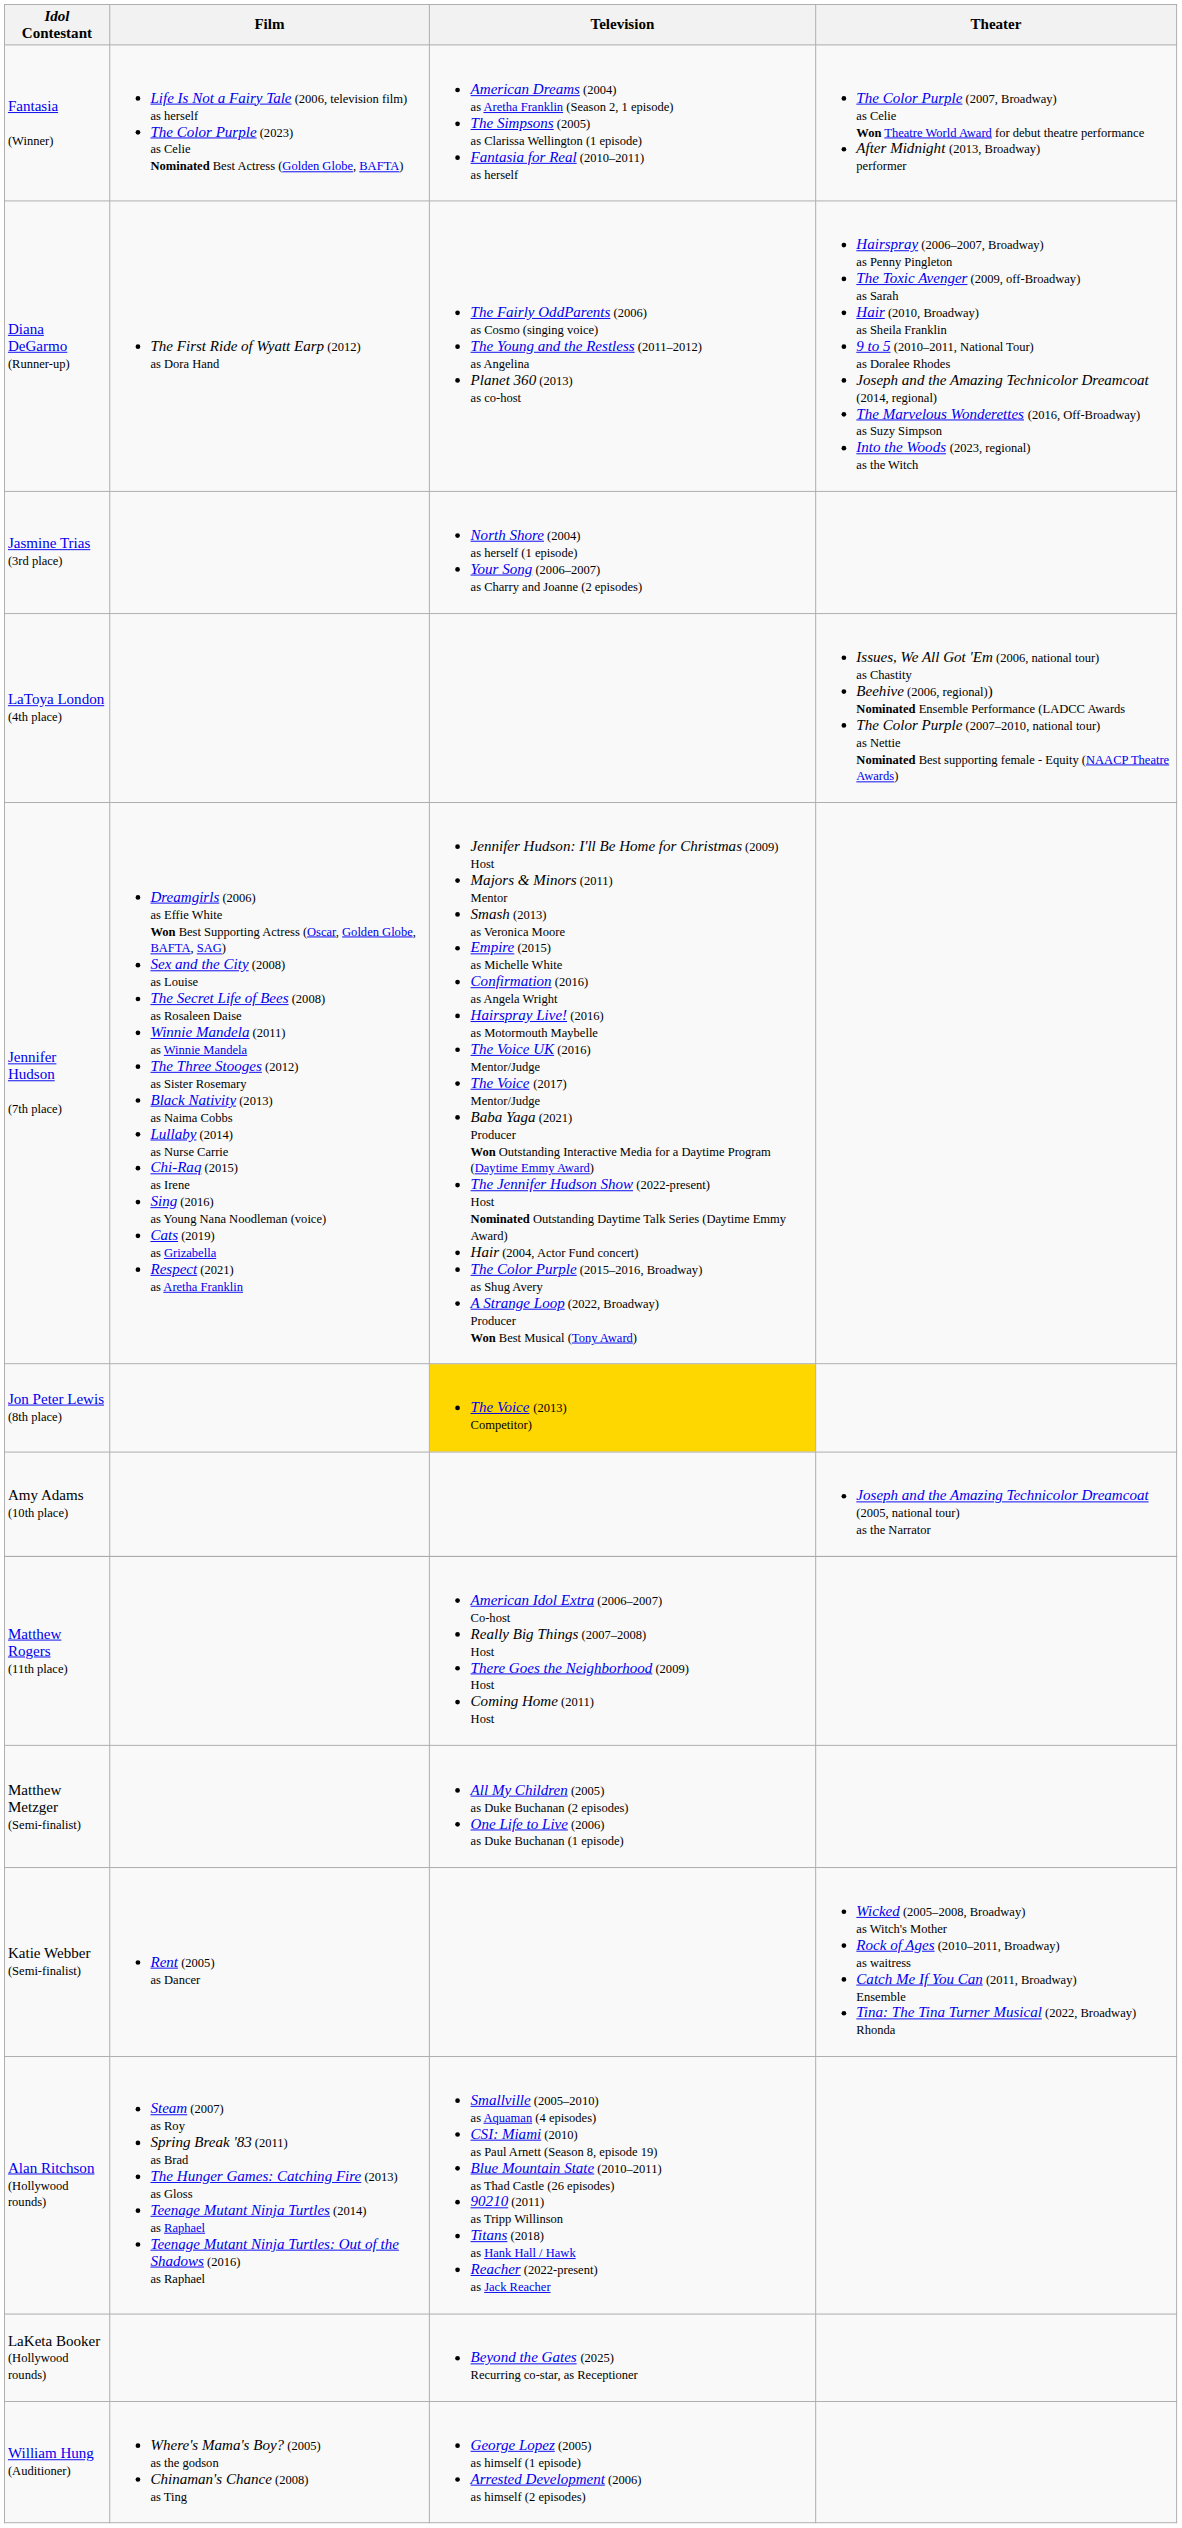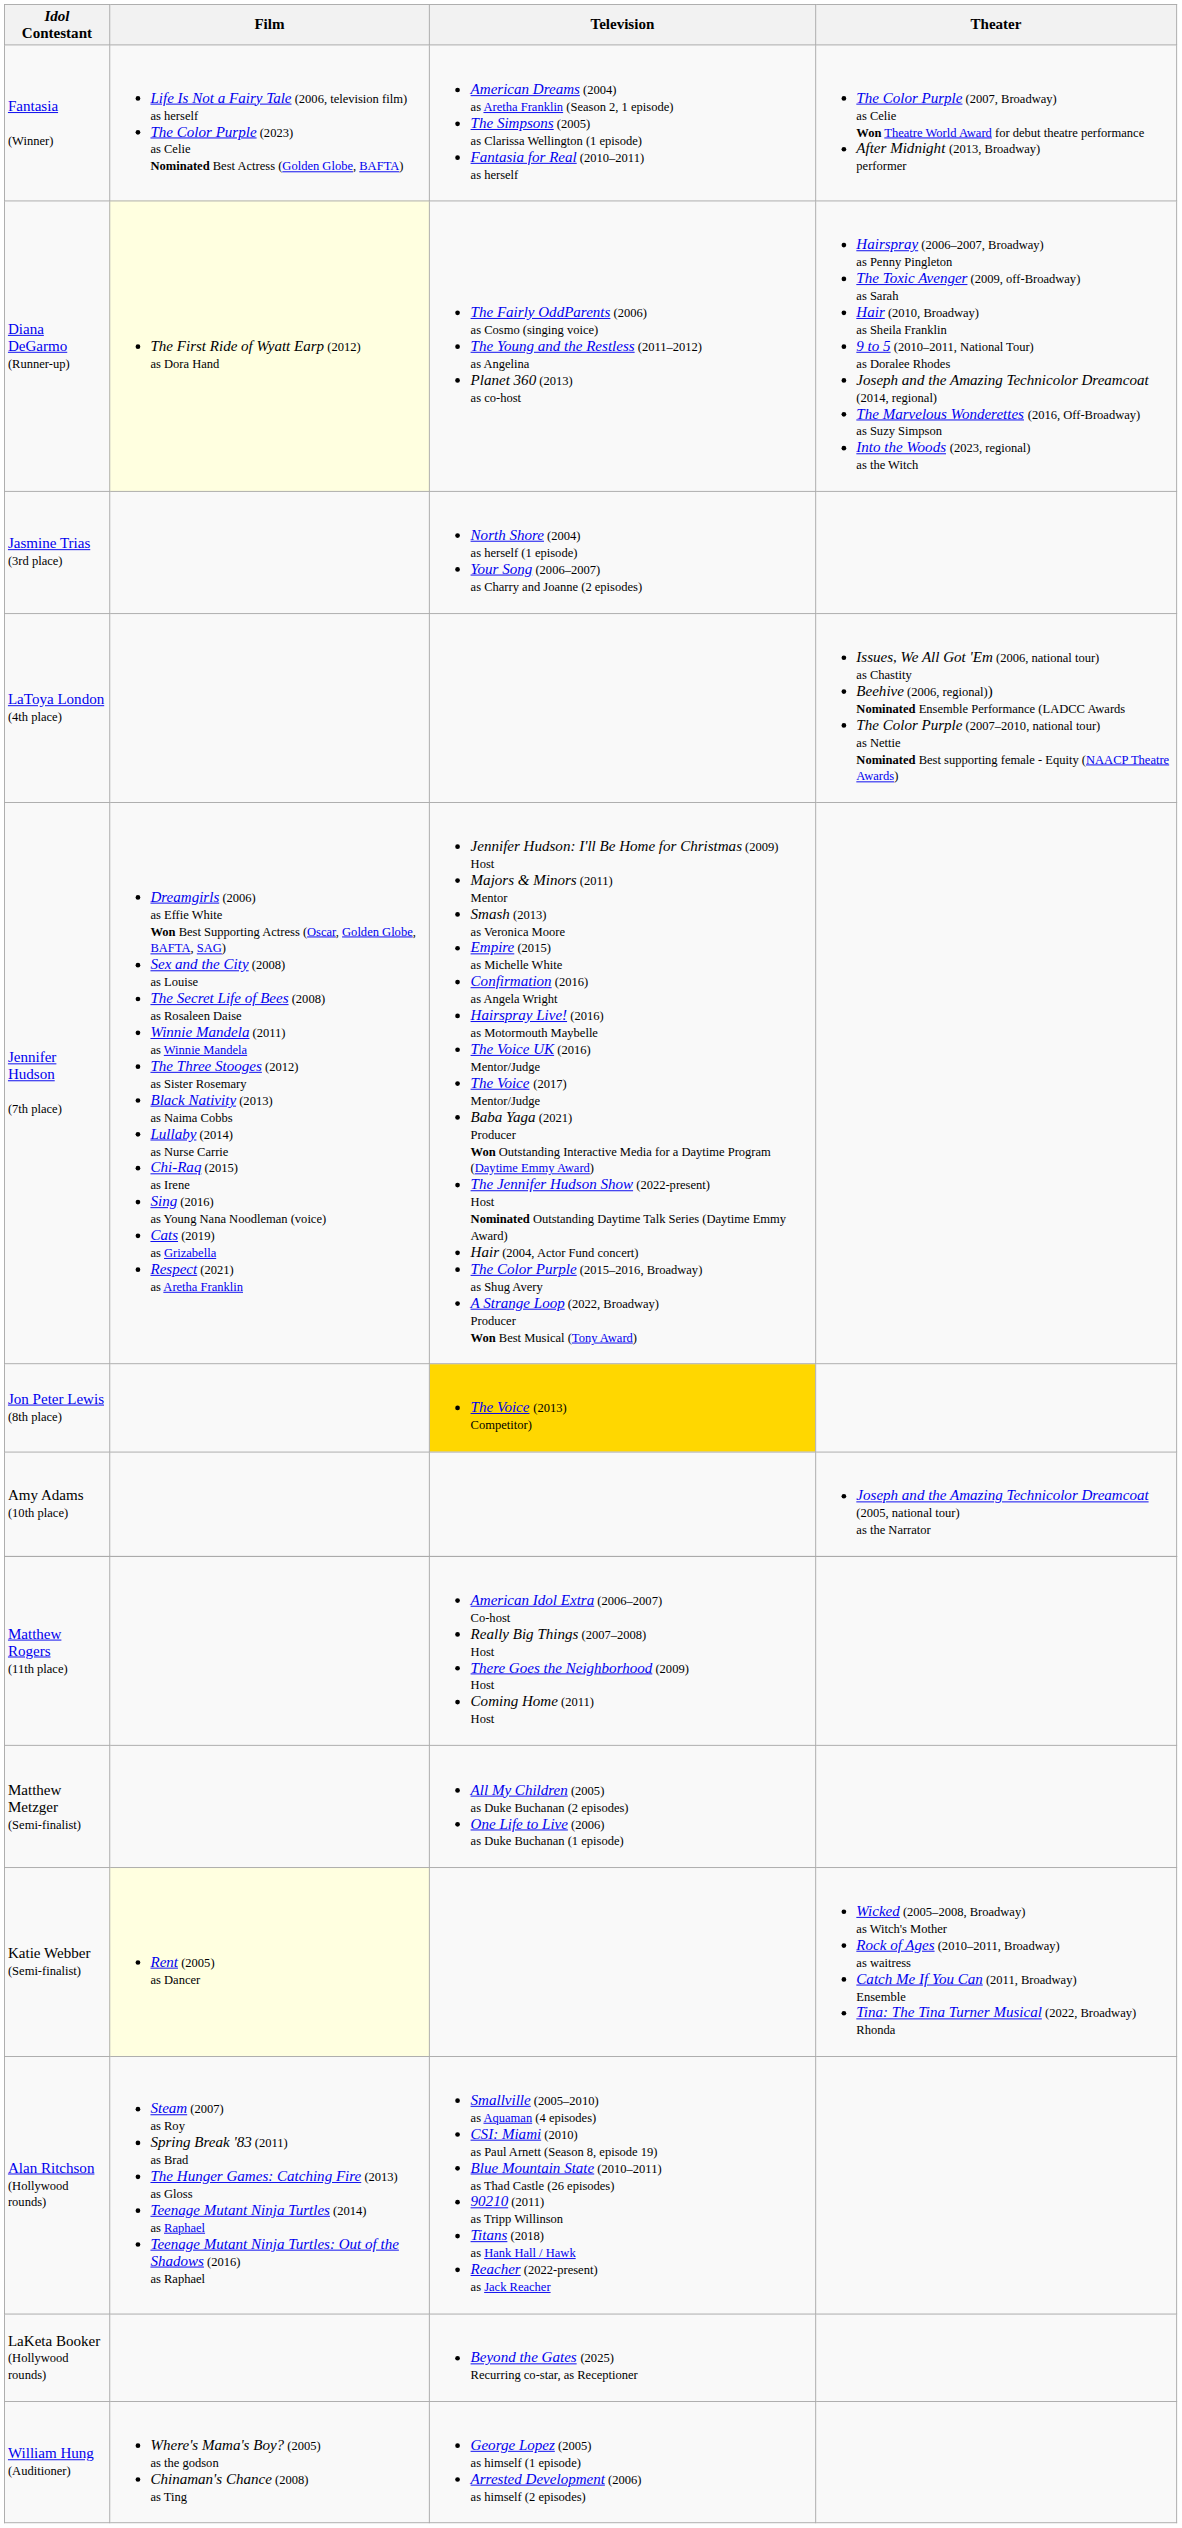(269, 355) no background -> (269, 355) lightyellow background
(269, 1970) no background -> (269, 1970) lightyellow background
